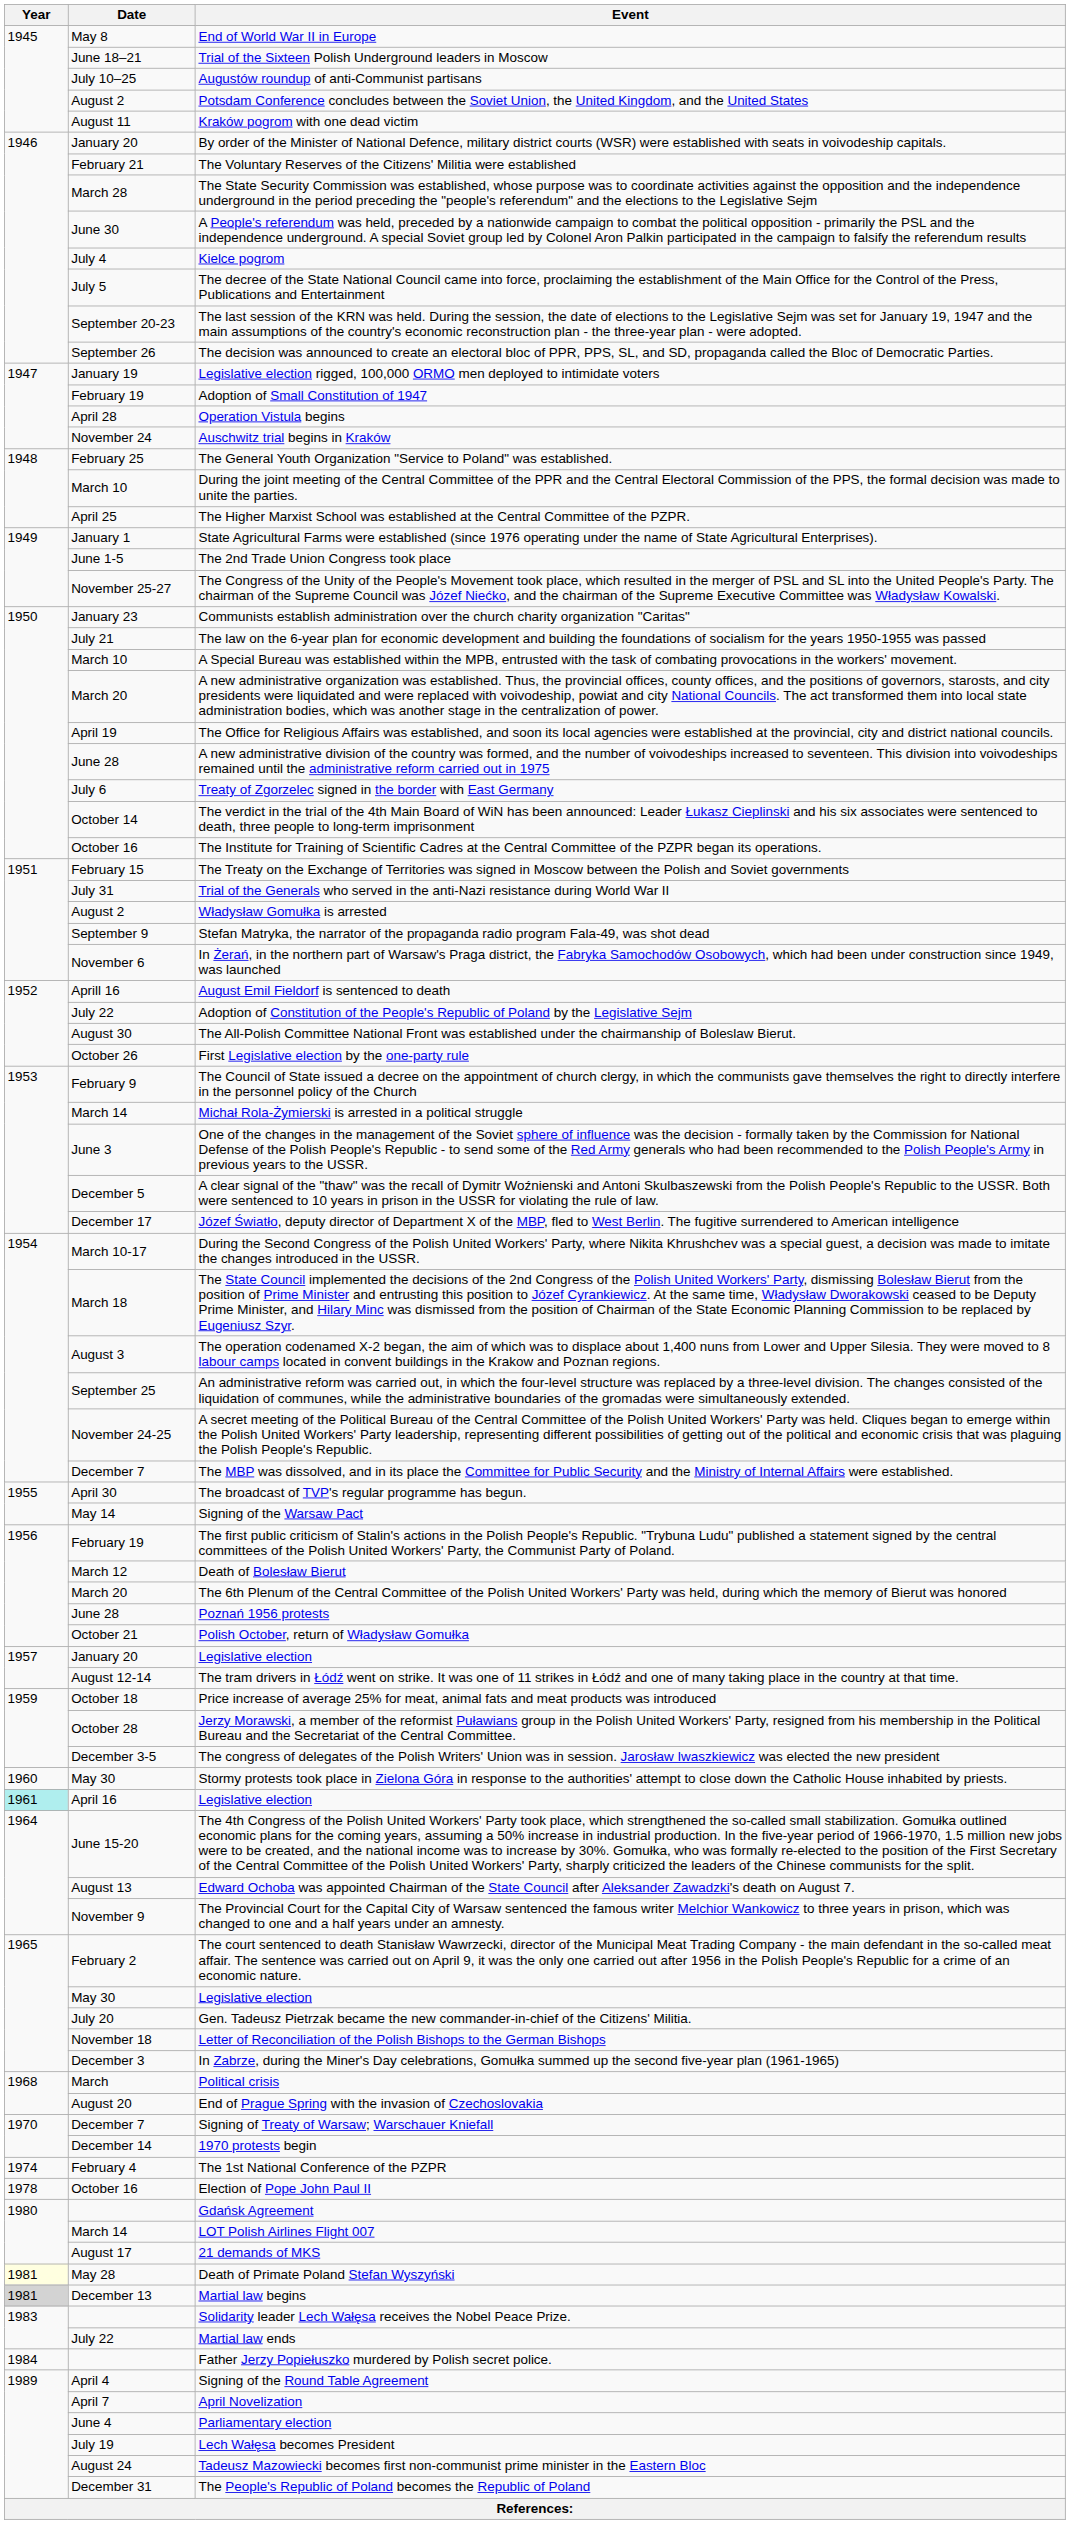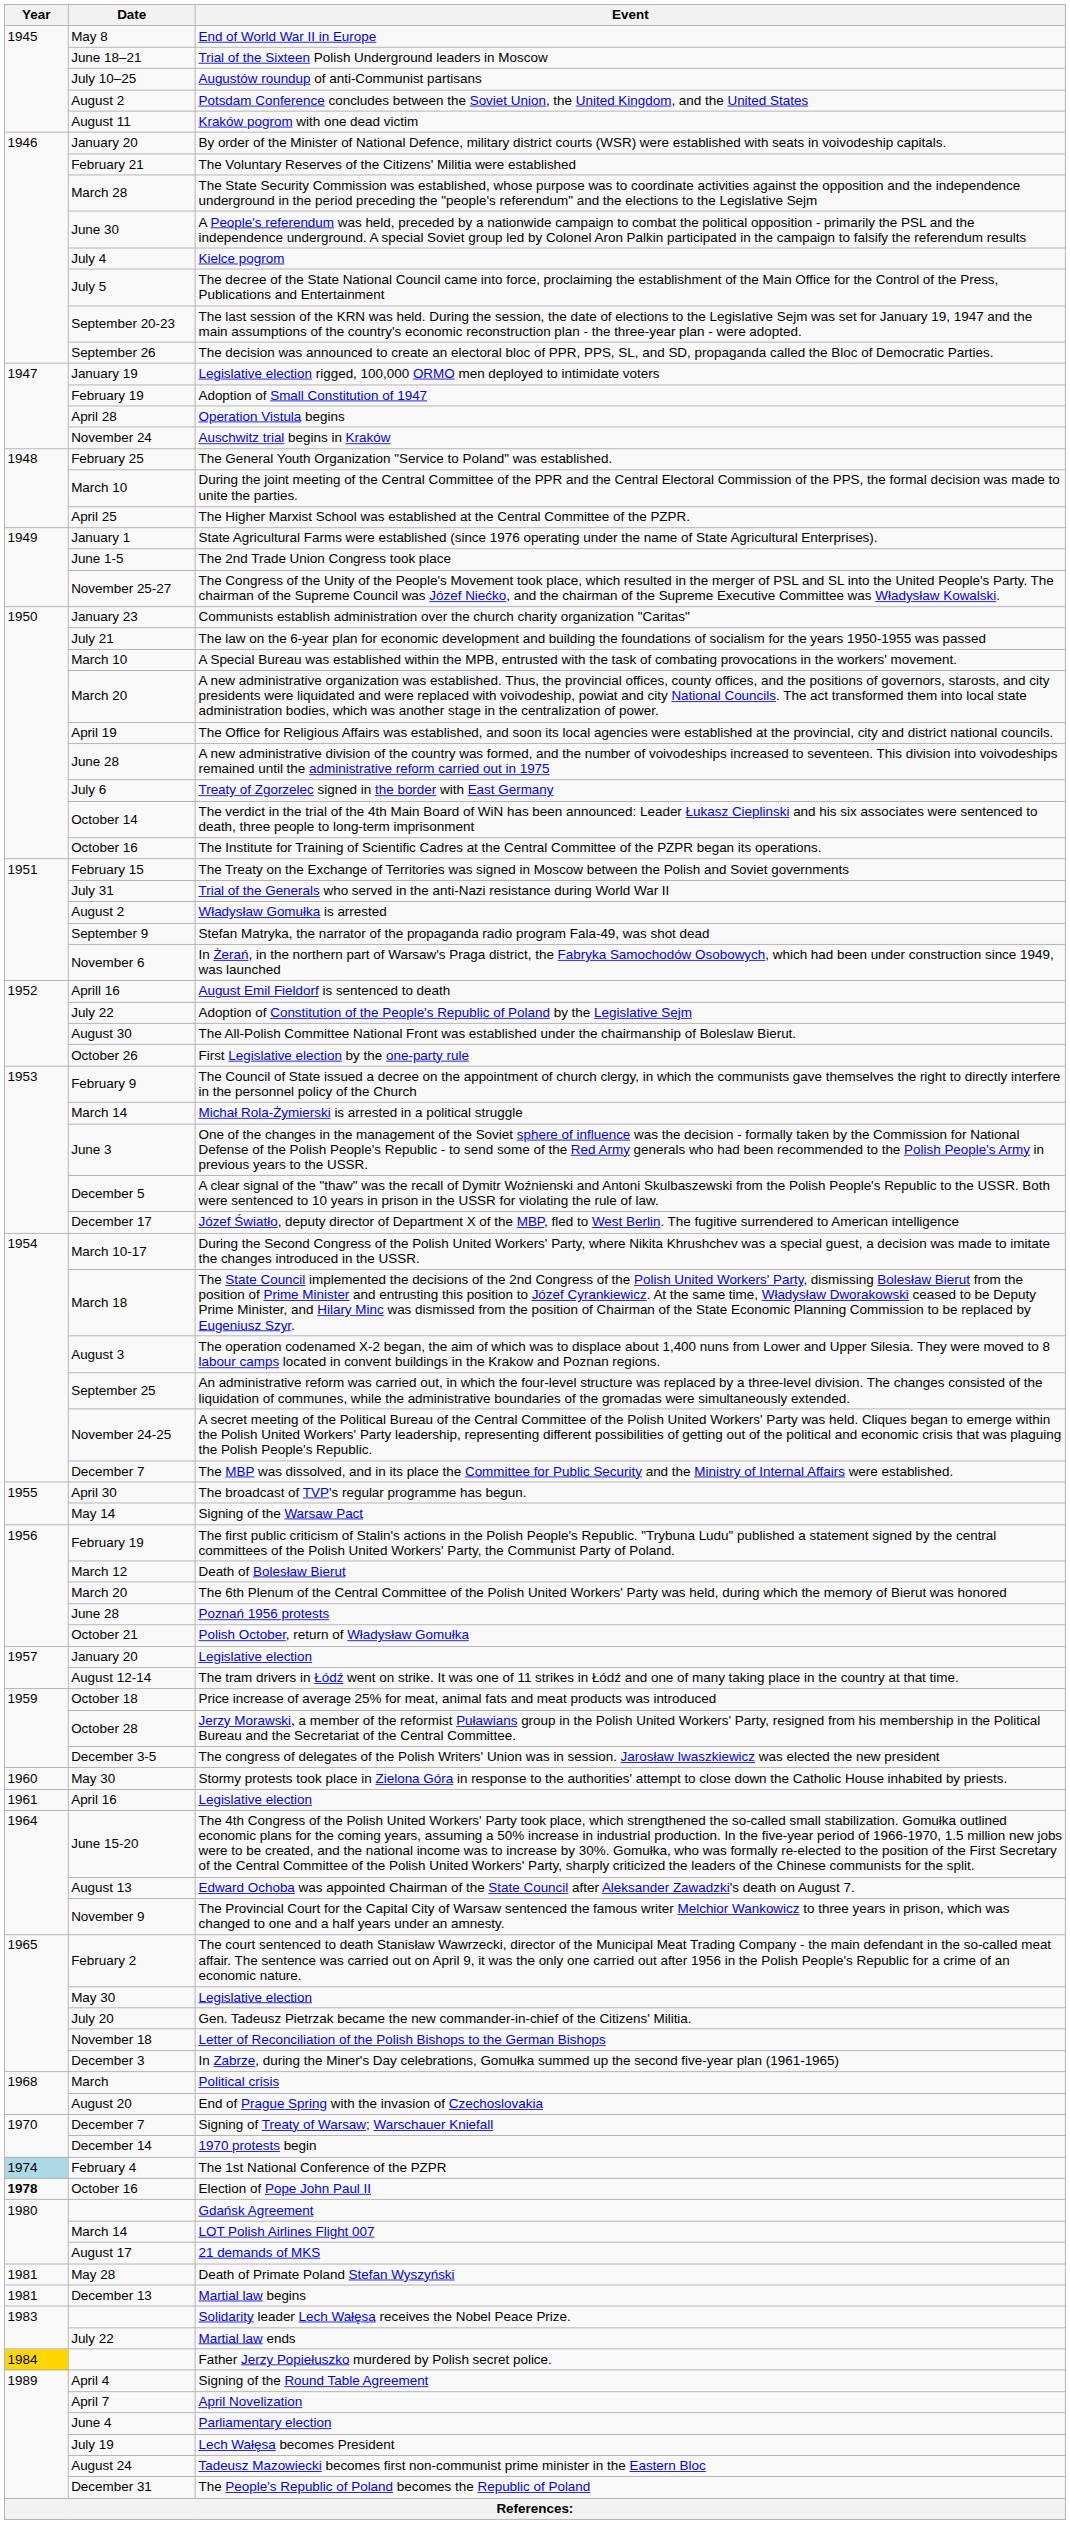(22, 1799) paleturquoise background -> (22, 1799) no background
(22, 2167) no background -> (22, 2167) lightblue background
(22, 2189) normal -> (22, 2189) bold
(22, 2274) lightyellow background -> (22, 2274) no background
(22, 2295) lightgrey background -> (22, 2295) no background
(22, 2359) no background -> (22, 2359) gold background
